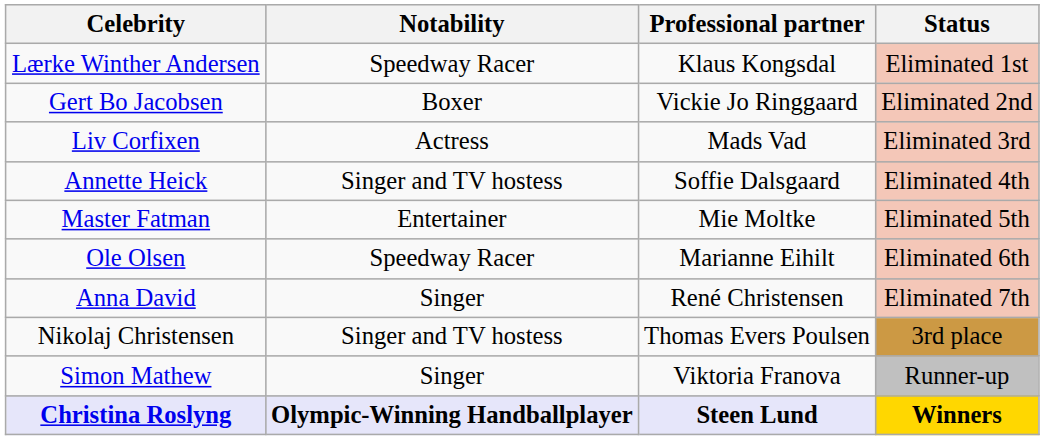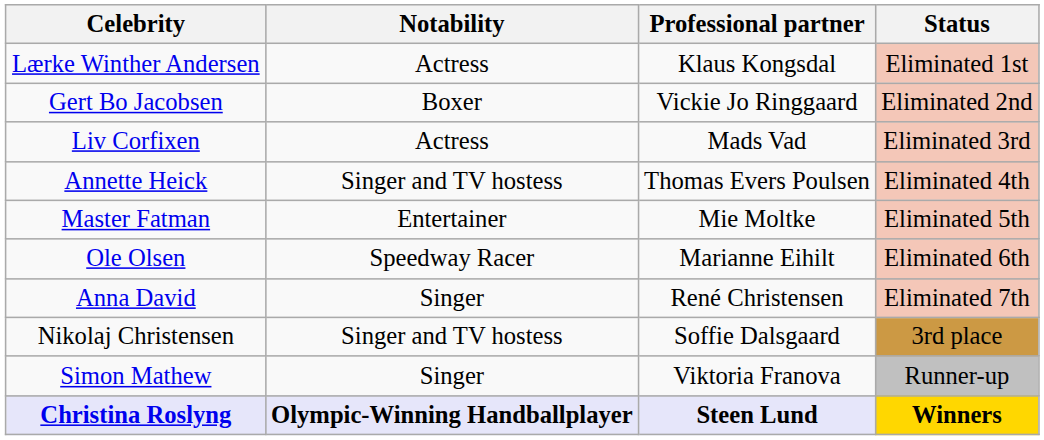(452, 63) Speedway Racer -> (452, 63) Actress
(757, 180) Soffie Dalsgaard -> (757, 180) Thomas Evers Poulsen
(757, 336) Thomas Evers Poulsen -> (757, 336) Soffie Dalsgaard
